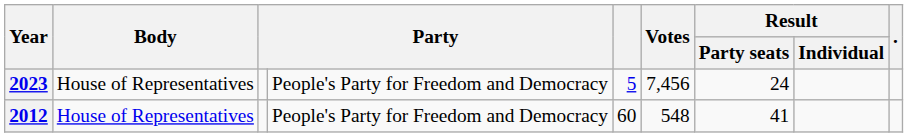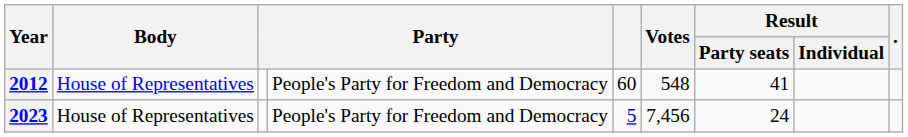rows swapped: (28, 116) <-> (28, 84)
